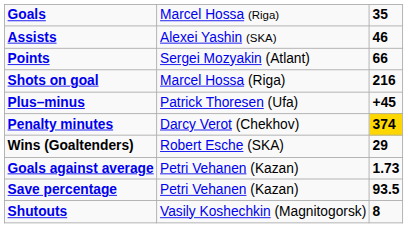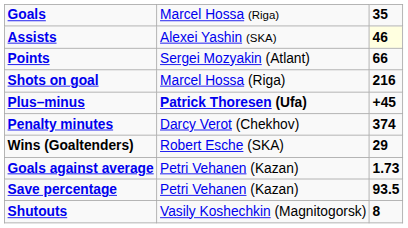(380, 37) no background -> (380, 37) lightyellow background
(229, 102) normal -> (233, 102) bold
(384, 124) gold background -> (384, 124) no background
